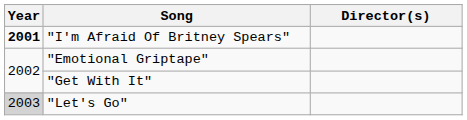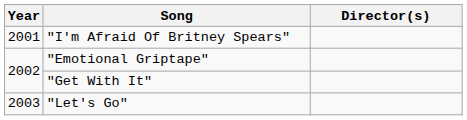(24, 38) bold -> (24, 38) normal
(24, 104) lightgrey background -> (24, 104) no background
